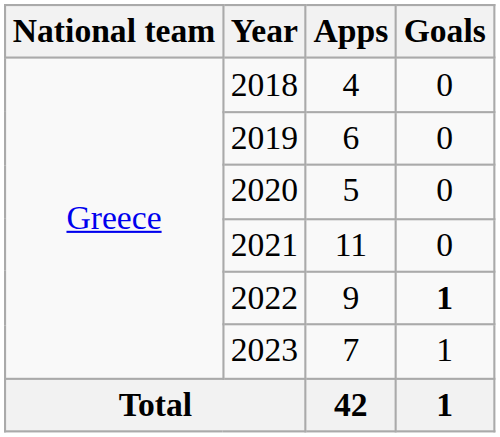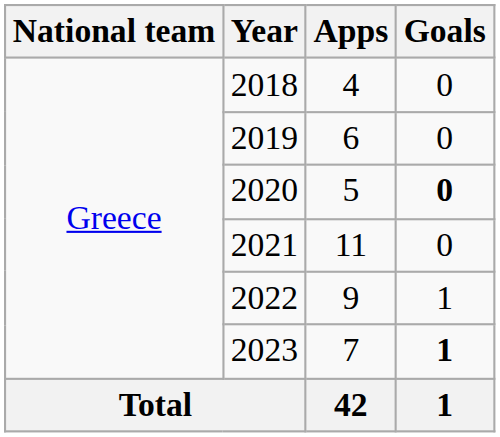(445, 191) normal -> (445, 191) bold
(445, 297) bold -> (445, 297) normal
(445, 350) normal -> (445, 350) bold
